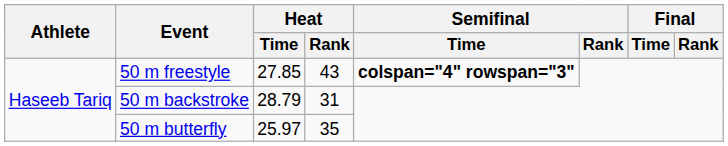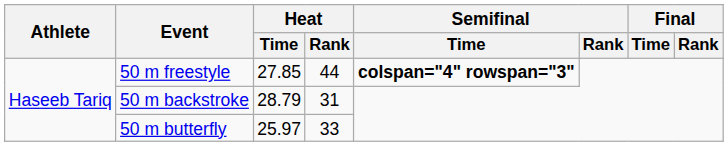(330, 73) 43 -> (330, 73) 44
(330, 128) 35 -> (330, 128) 33
